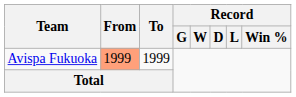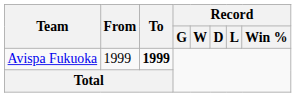(117, 59) lightsalmon background -> (117, 59) no background
(156, 59) normal -> (156, 59) bold
